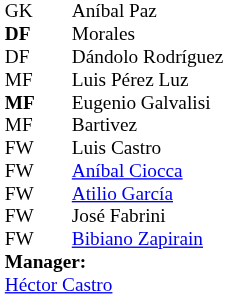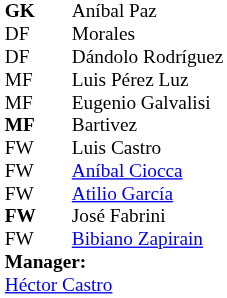(19, 11) normal -> (20, 11) bold
(18, 34) bold -> (17, 34) normal
(20, 102) bold -> (19, 102) normal
(19, 125) normal -> (20, 125) bold
(19, 216) normal -> (20, 216) bold
